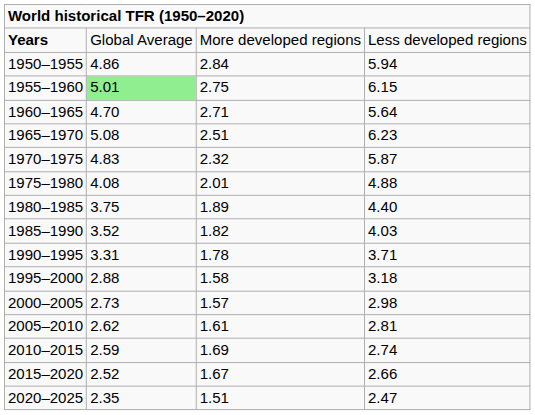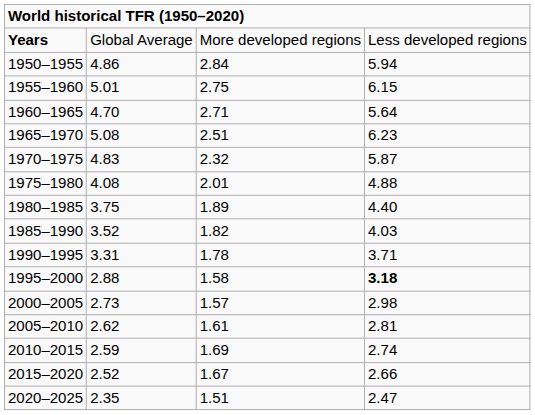(105, 87) lightgreen background -> (105, 87) no background
(383, 278) normal -> (383, 278) bold
